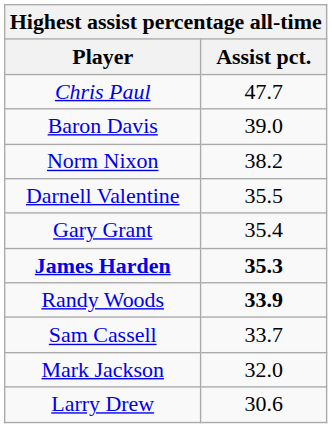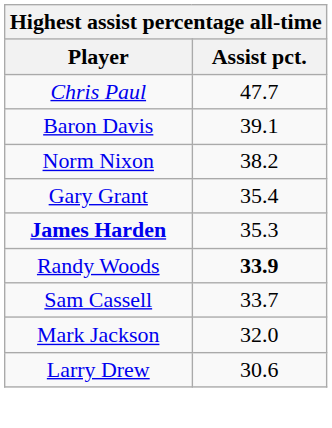(264, 126) 39.0 -> (259, 126) 39.1
- row: (103, 195)
(264, 265) bold -> (259, 230) normal
